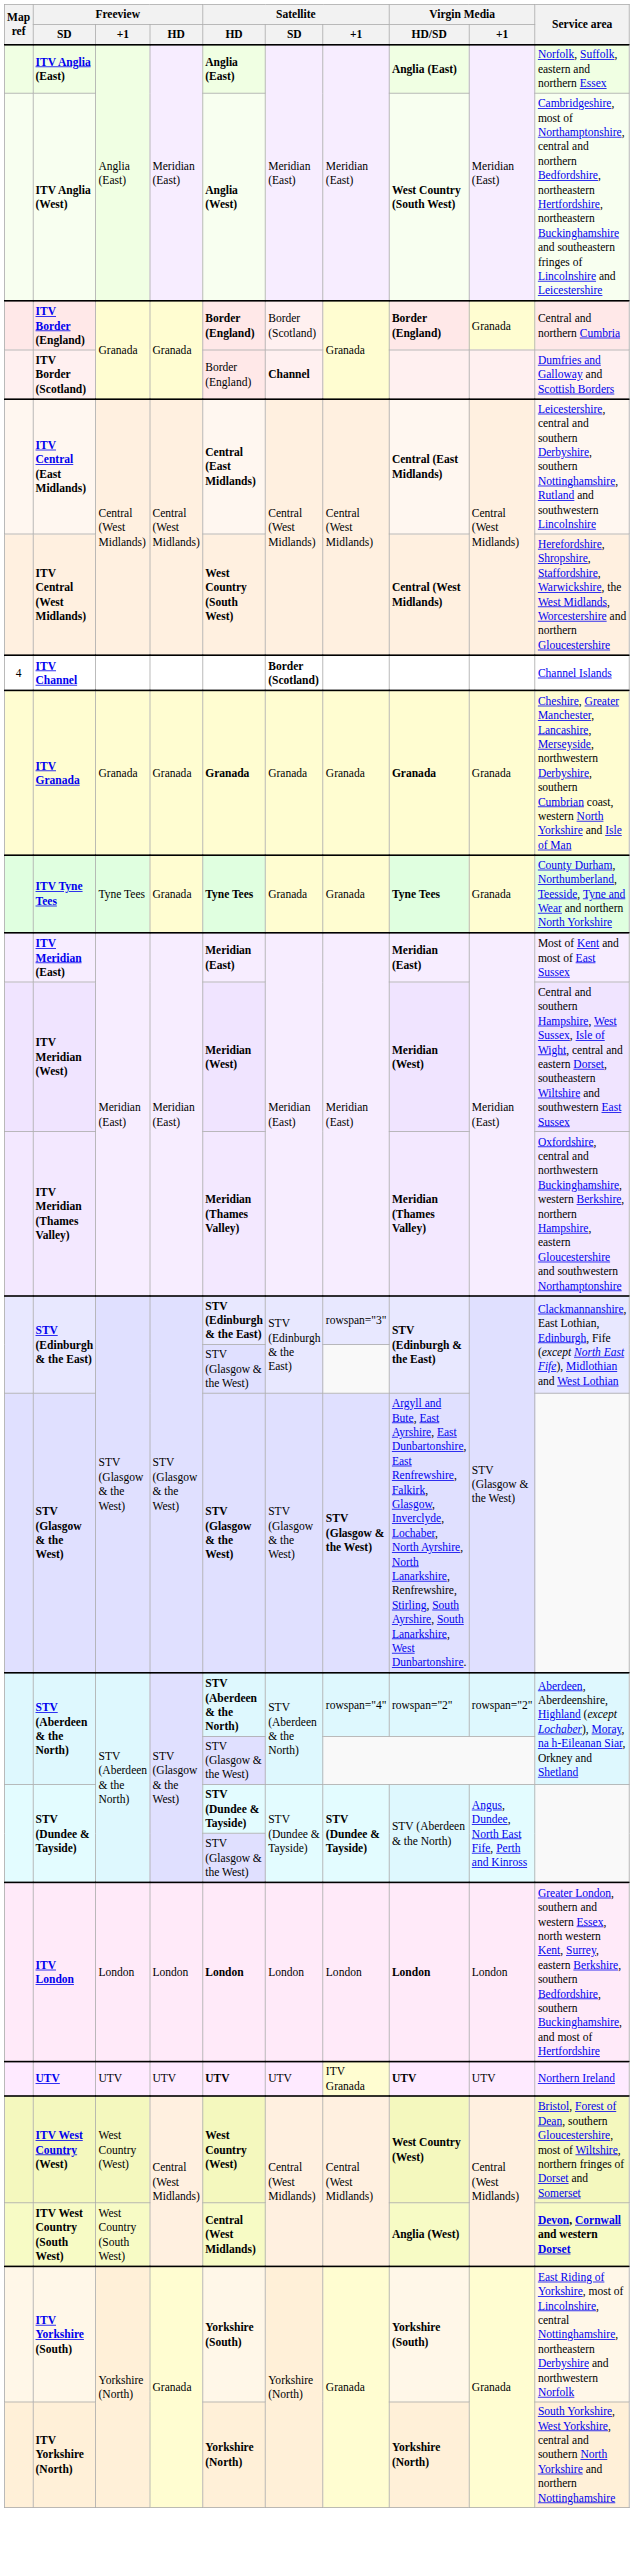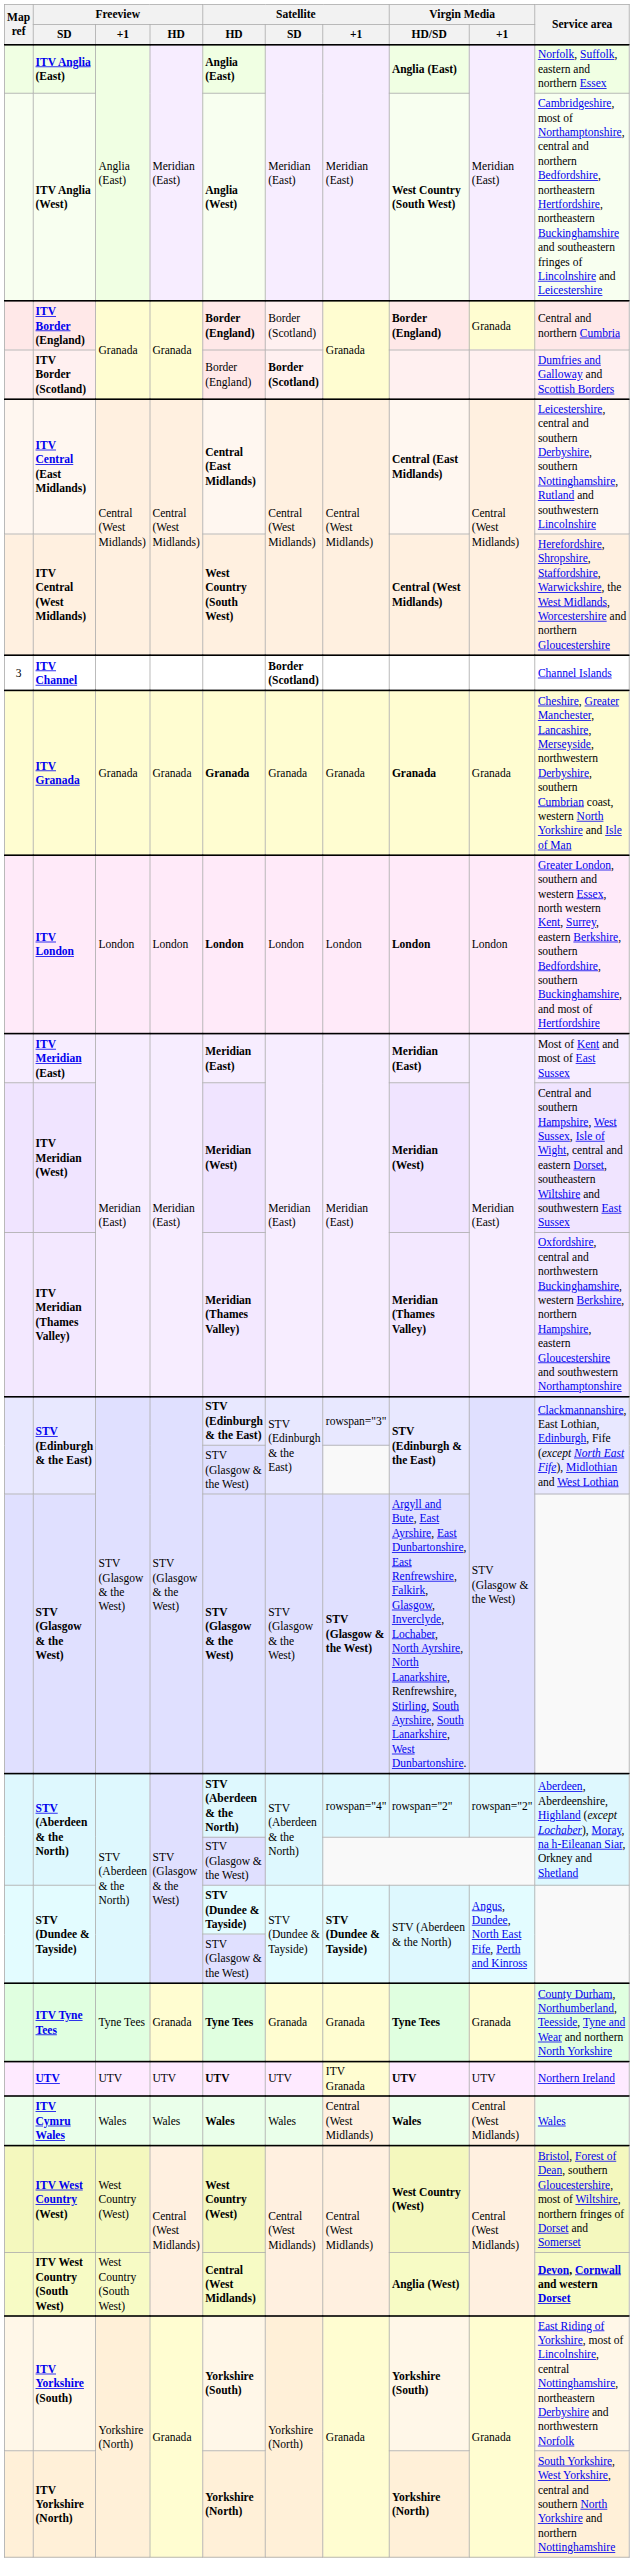(289, 374) Channel -> (293, 374) Border (Scotland)
(14, 673) 4 -> (14, 673) 3
rows swapped: (55, 1972) <-> (59, 894)
+ row: (53, 2121)
